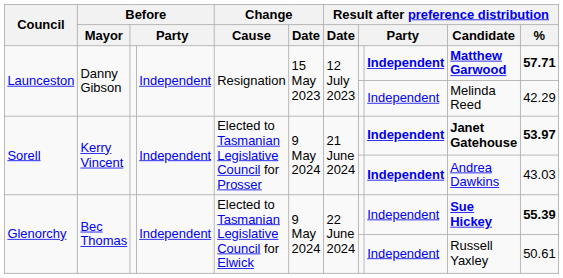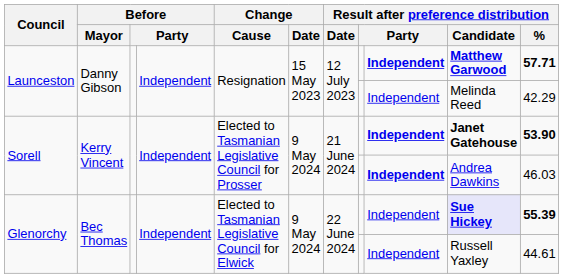(539, 135) 53.97 -> (539, 135) 53.90
(539, 175) 43.03 -> (539, 175) 46.03
(471, 214) no background -> (471, 214) lavender background
(539, 253) 50.61 -> (539, 253) 44.61
